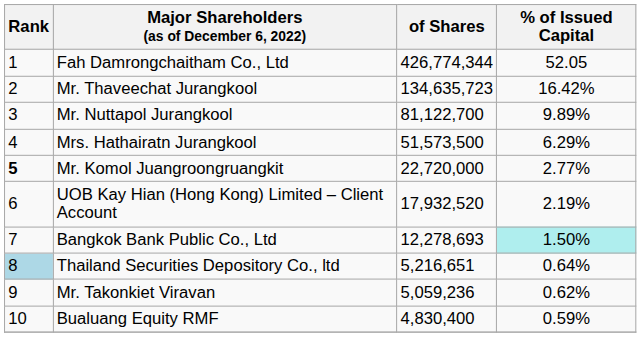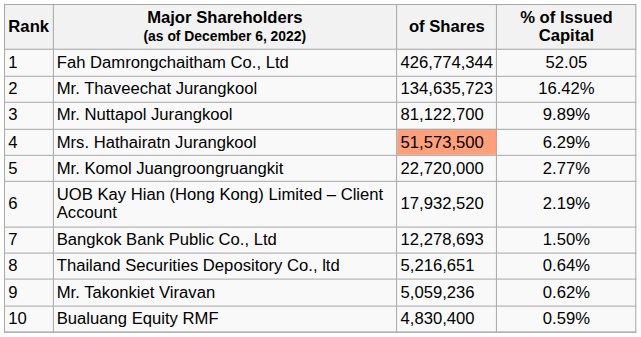(442, 141) no background -> (442, 141) lightsalmon background
(13, 168) bold -> (13, 168) normal
(566, 239) paleturquoise background -> (566, 239) no background
(13, 266) lightblue background -> (13, 266) no background
